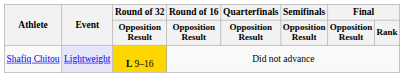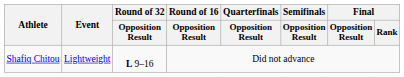(87, 59) lavender background -> (87, 59) no background
(140, 65) gold background -> (140, 65) no background
